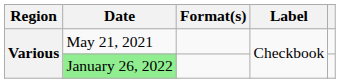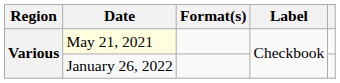(110, 41) no background -> (110, 41) lightyellow background
(120, 66) lightgreen background -> (120, 66) no background
